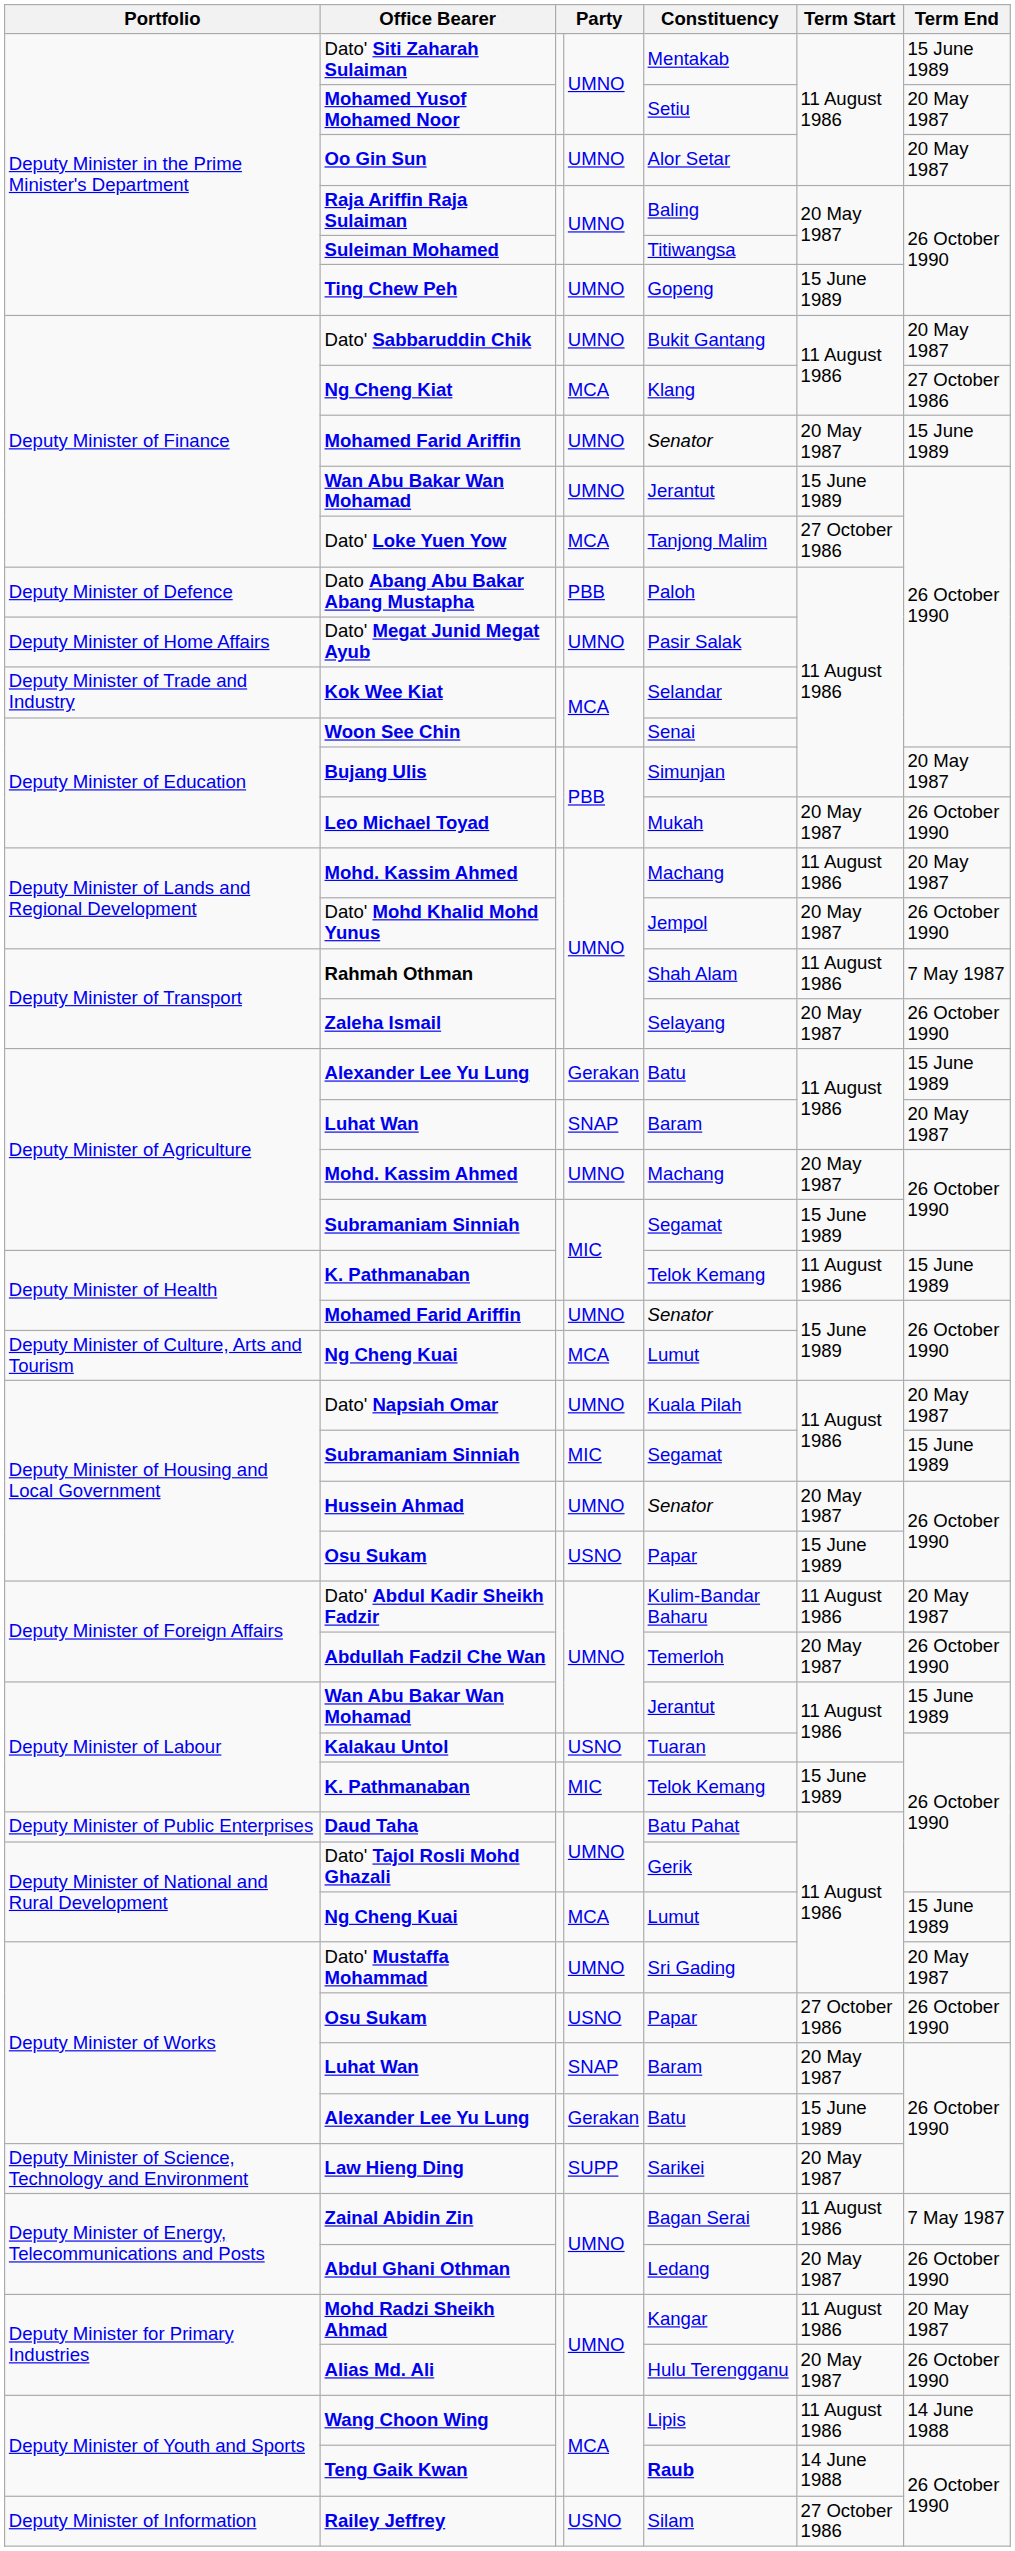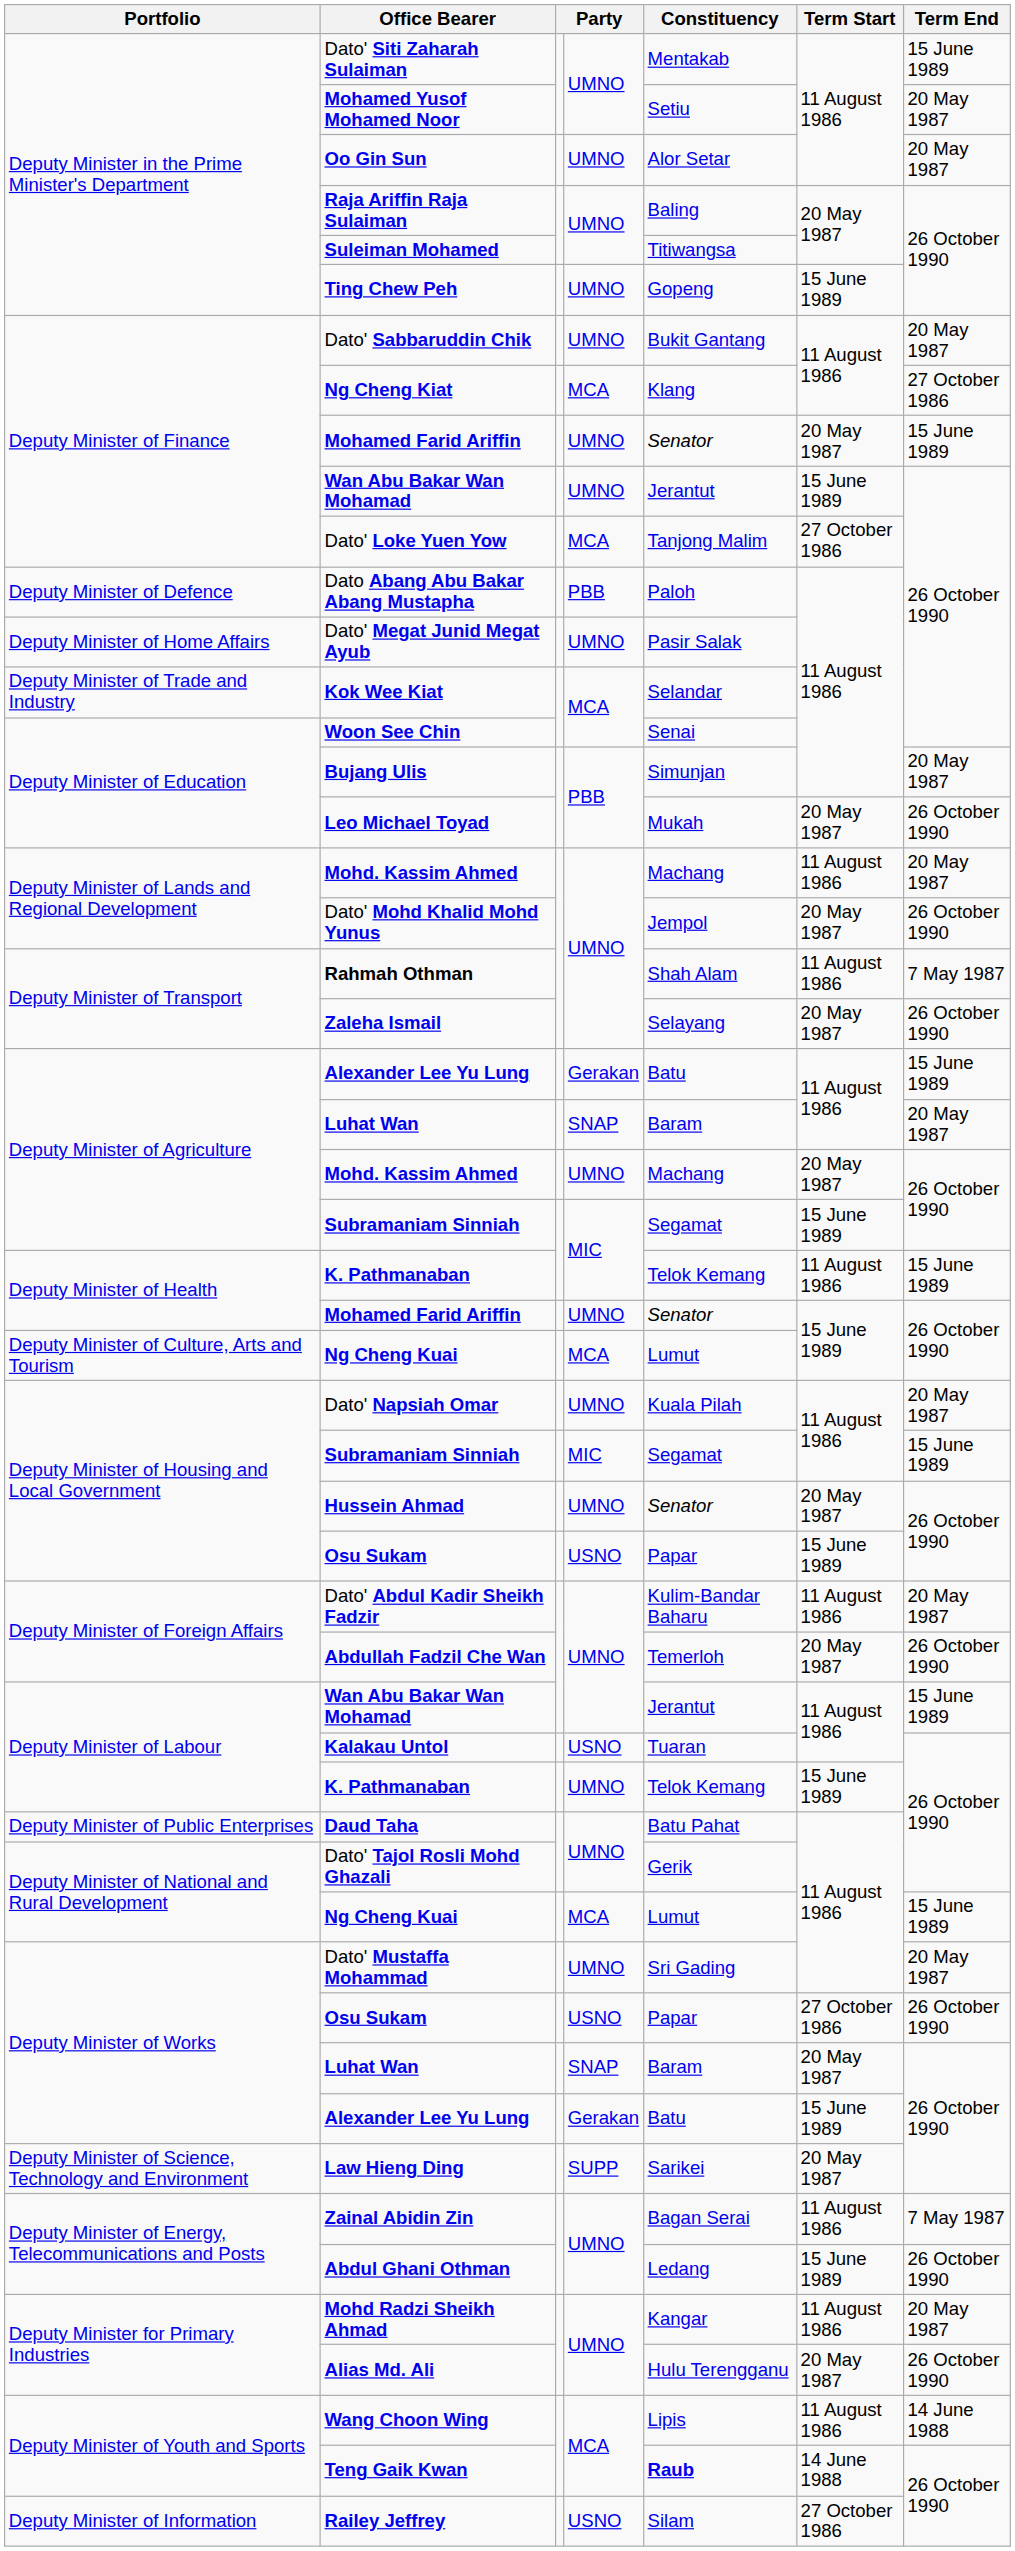(585, 1786) MIC -> (596, 1786) UMNO
(831, 2269) 20 May 1987 -> (834, 2269) 15 June 1989
